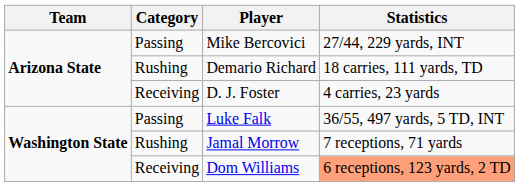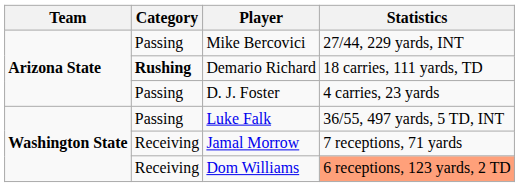(161, 68) normal -> (163, 68) bold
(167, 93) Receiving -> (159, 93) Passing
(161, 143) Rushing -> (167, 143) Receiving
